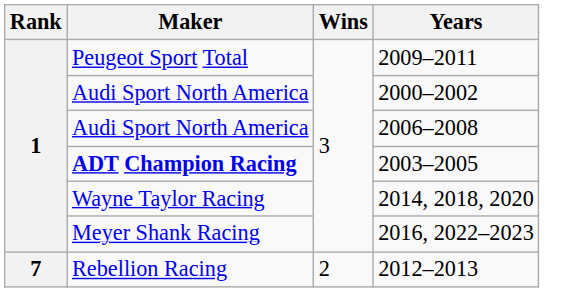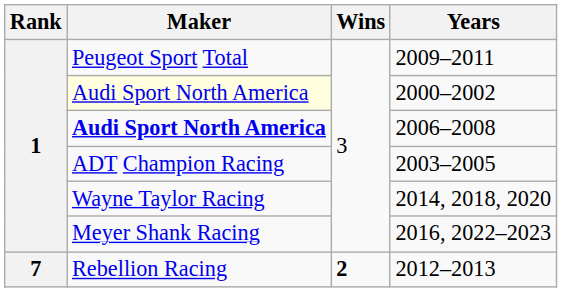(190, 92) no background -> (190, 92) lightyellow background
(190, 127) normal -> (199, 127) bold
(184, 163) bold -> (178, 163) normal
(324, 269) normal -> (342, 269) bold
